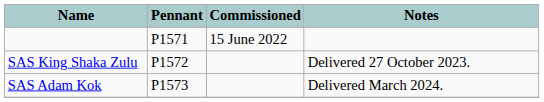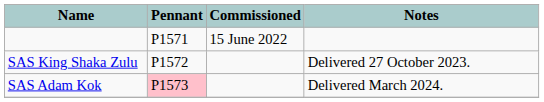(170, 85) no background -> (170, 85) pink background
